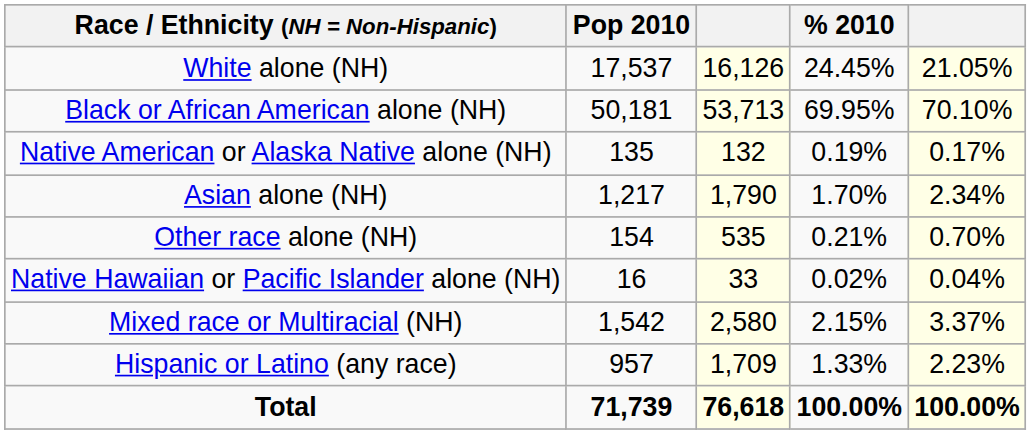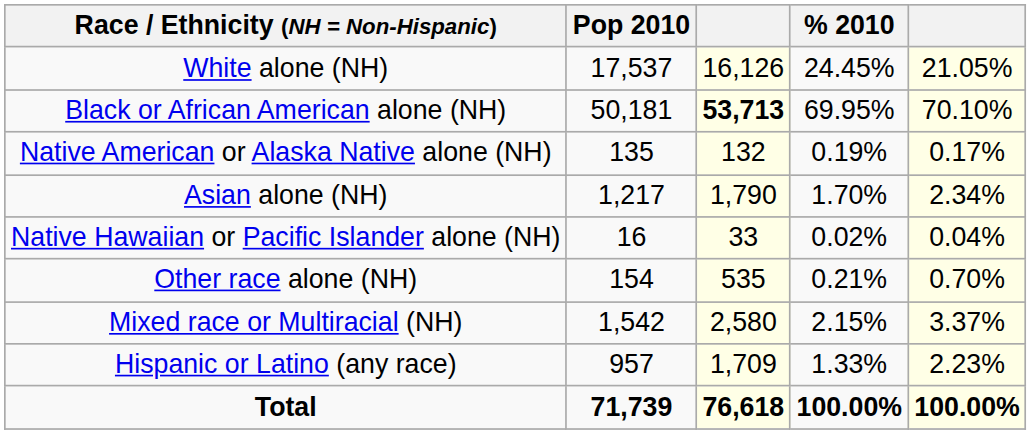(743, 110) normal -> (743, 110) bold
rows swapped: (286, 279) <-> (286, 237)
